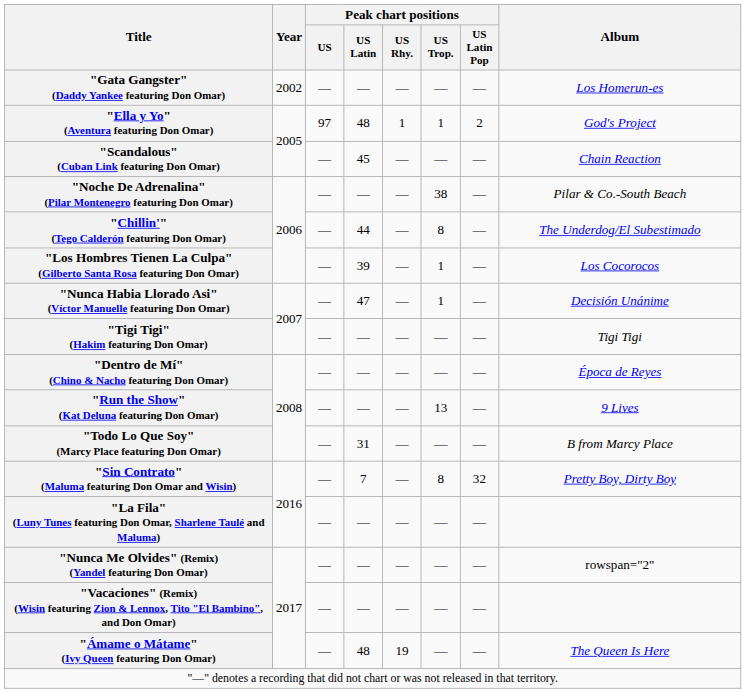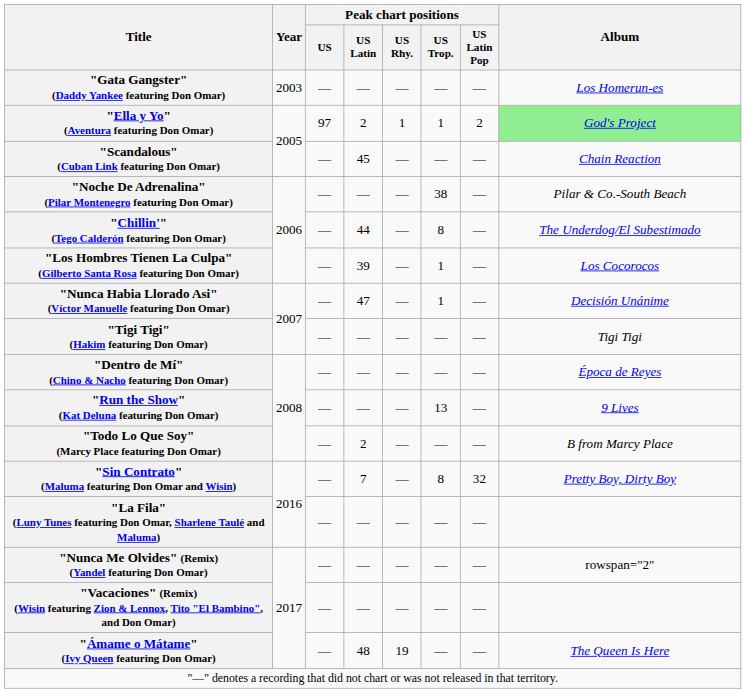(289, 87) 2002 -> (289, 87) 2003
(363, 123) 48 -> (363, 123) 2
(620, 123) no background -> (620, 123) lightgreen background
(363, 443) 31 -> (363, 443) 2
